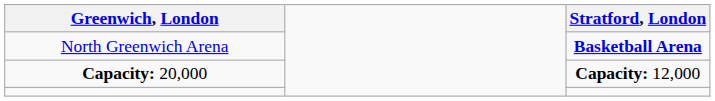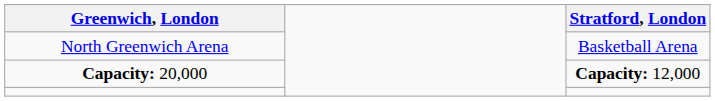(638, 45) bold -> (638, 45) normal
